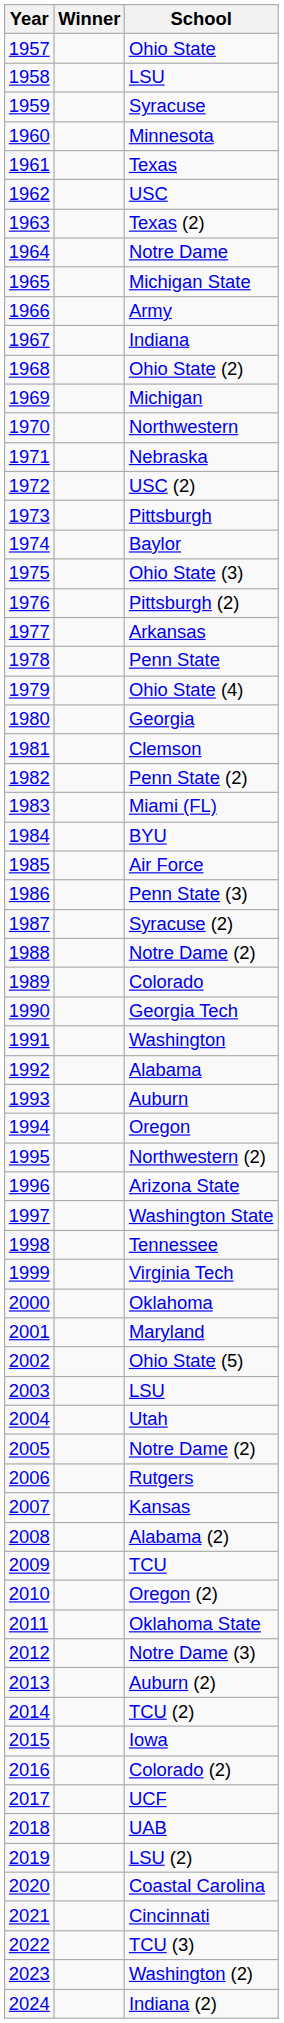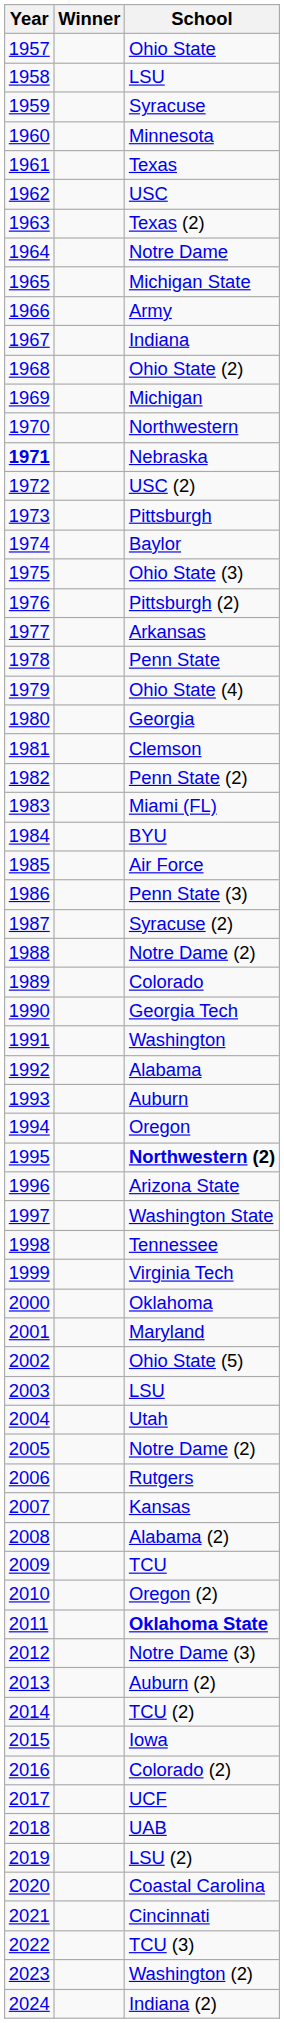(29, 456) normal -> (29, 456) bold
(197, 1157) normal -> (202, 1157) bold
(195, 1624) normal -> (198, 1624) bold
